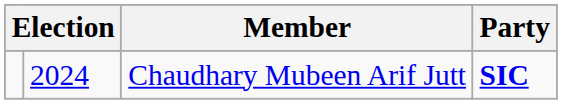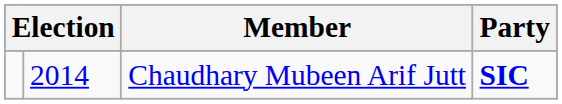(60, 74) 2024 -> (60, 74) 2014
